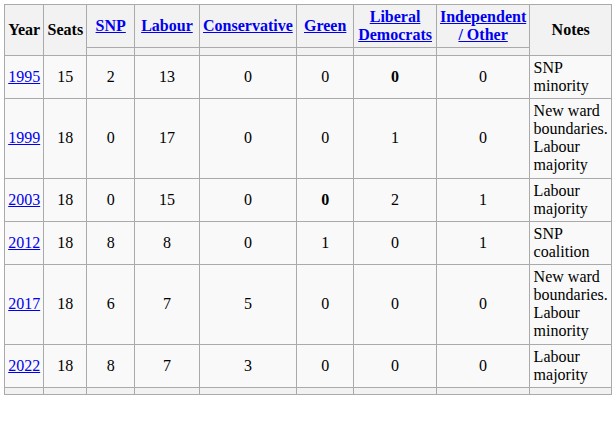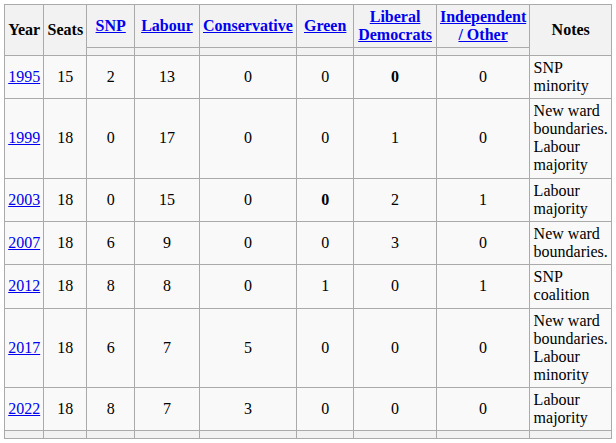+ row: (24, 243)
